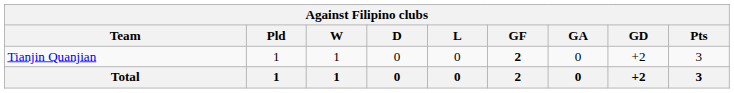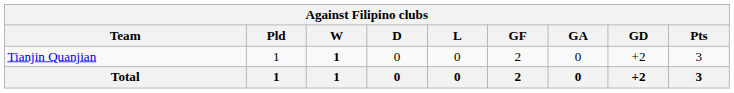(337, 56) normal -> (337, 56) bold
(518, 56) bold -> (518, 56) normal
